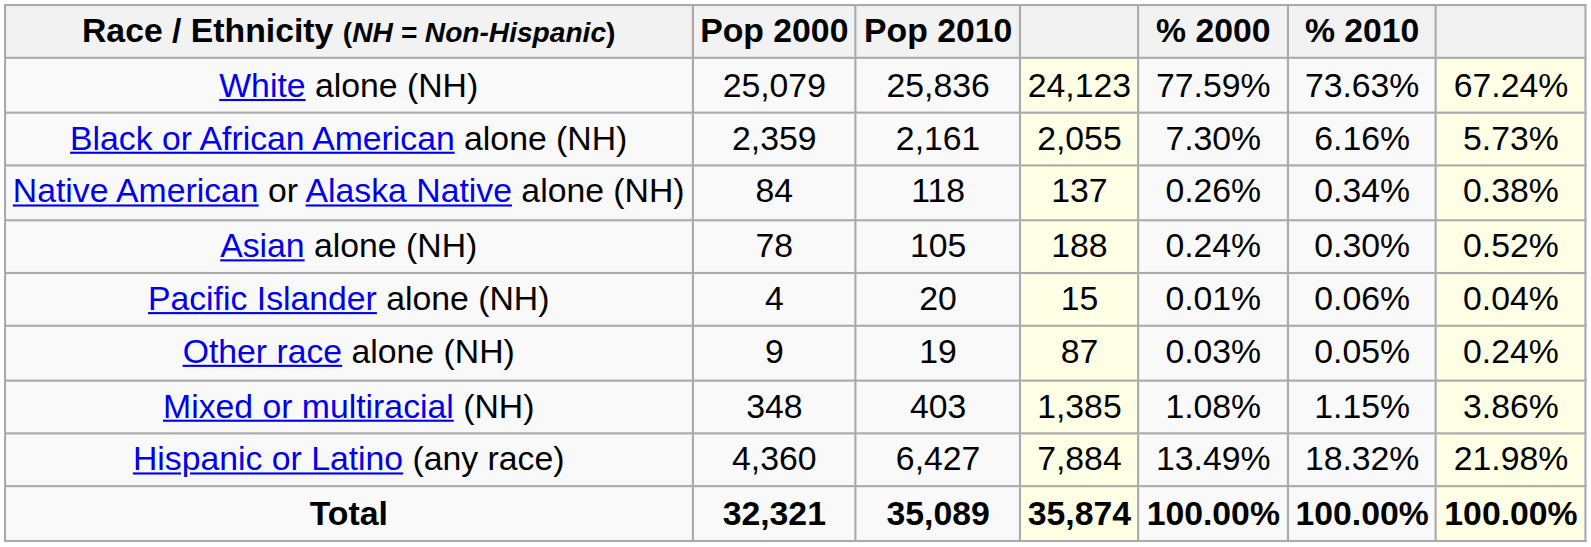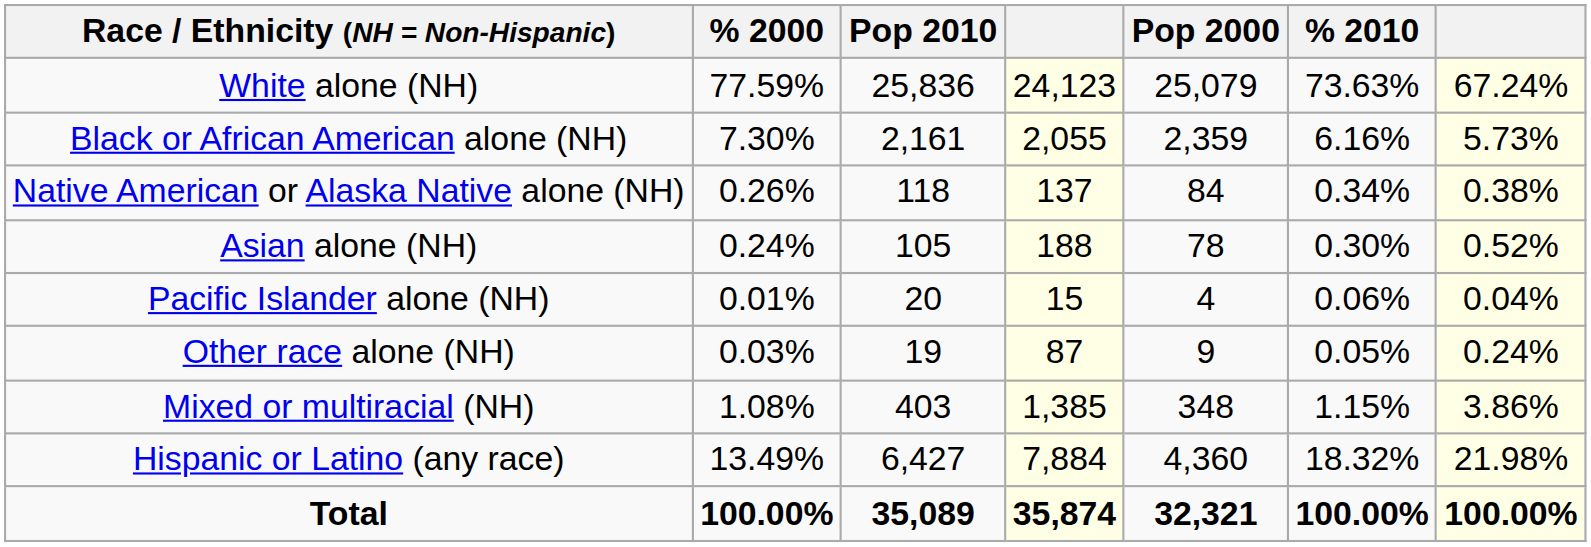columns swapped: (774, 31) <-> (1213, 31)
